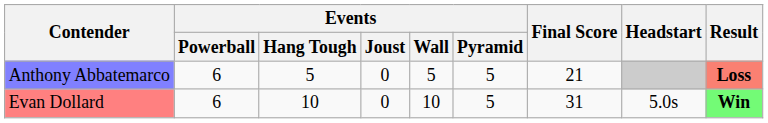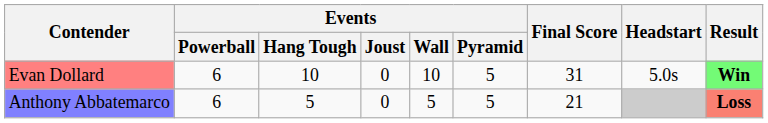rows swapped: (56, 103) <-> (89, 74)
